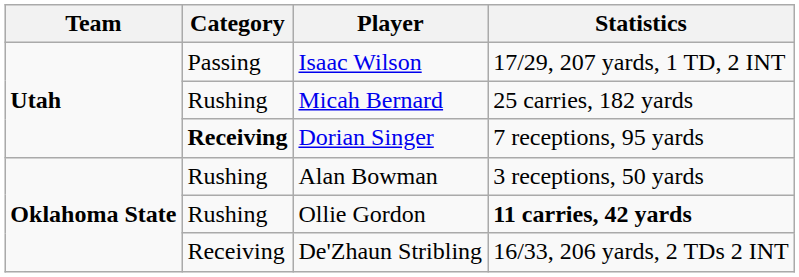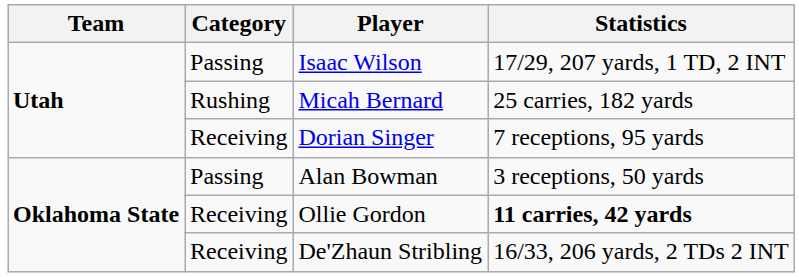(237, 137) bold -> (239, 137) normal
(227, 175) Rushing -> (227, 175) Passing
(227, 213) Rushing -> (239, 213) Receiving
